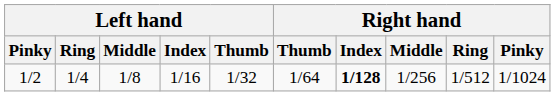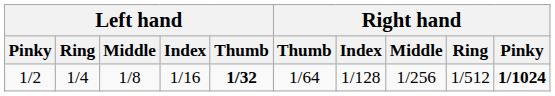(242, 77) normal -> (242, 77) bold
(361, 77) bold -> (361, 77) normal
(522, 77) normal -> (522, 77) bold
